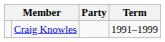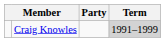(135, 29) no background -> (135, 29) lightgrey background
